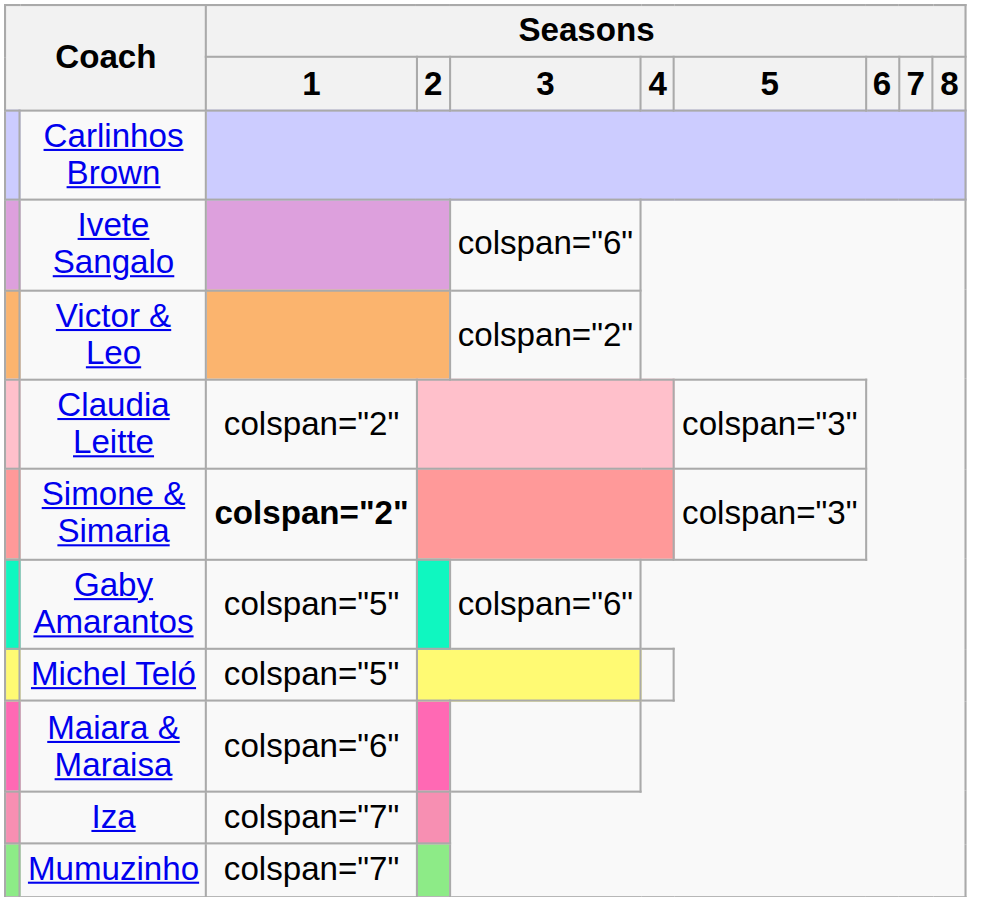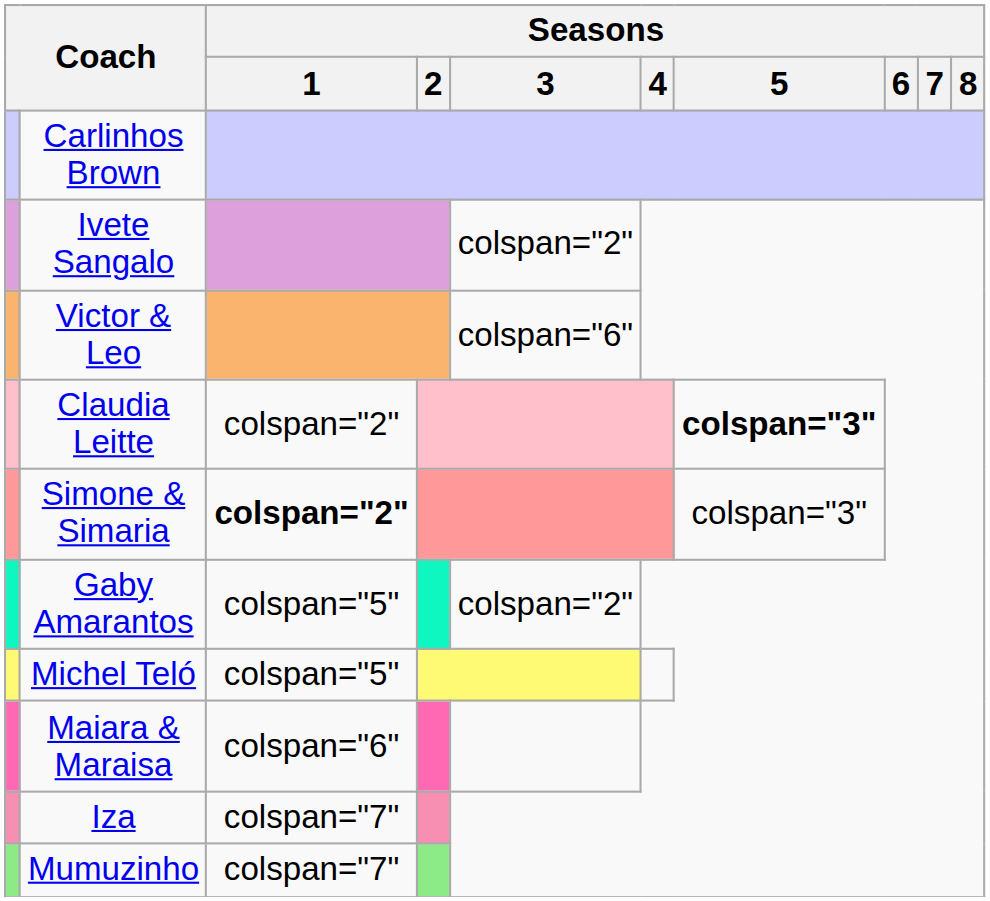(545, 244) colspan="6" -> (545, 244) colspan="2"
(545, 334) colspan="2" -> (545, 334) colspan="6"
(770, 423) normal -> (779, 423) bold
(545, 603) colspan="6" -> (545, 603) colspan="2"
